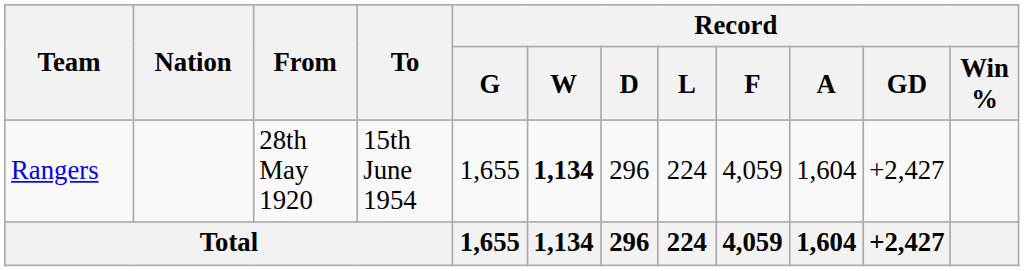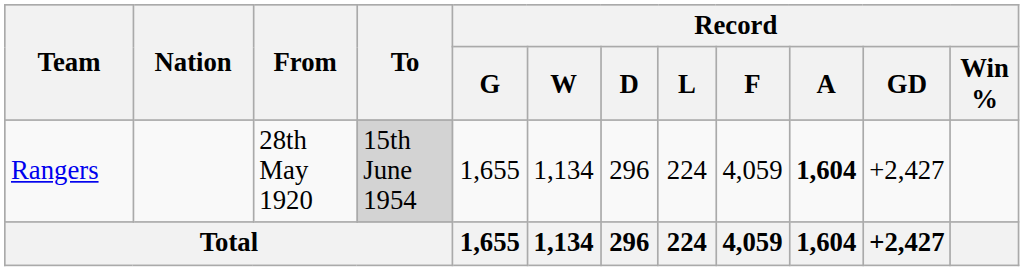(390, 170) no background -> (390, 170) lightgrey background
(564, 170) bold -> (564, 170) normal
(826, 170) normal -> (826, 170) bold
